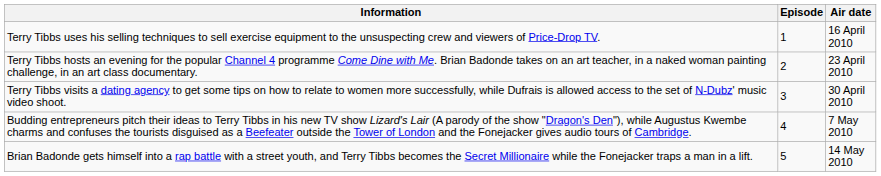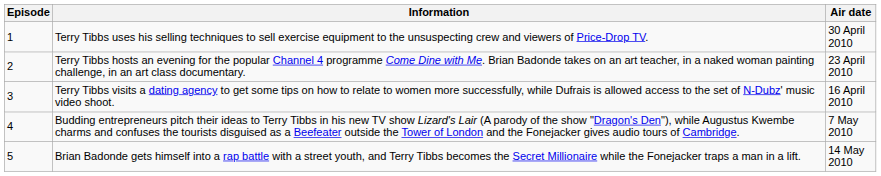columns swapped: (802, 13) <-> (391, 13)
(847, 36) 16 April 2010 -> (847, 36) 30 April 2010
(847, 96) 30 April 2010 -> (847, 96) 16 April 2010
